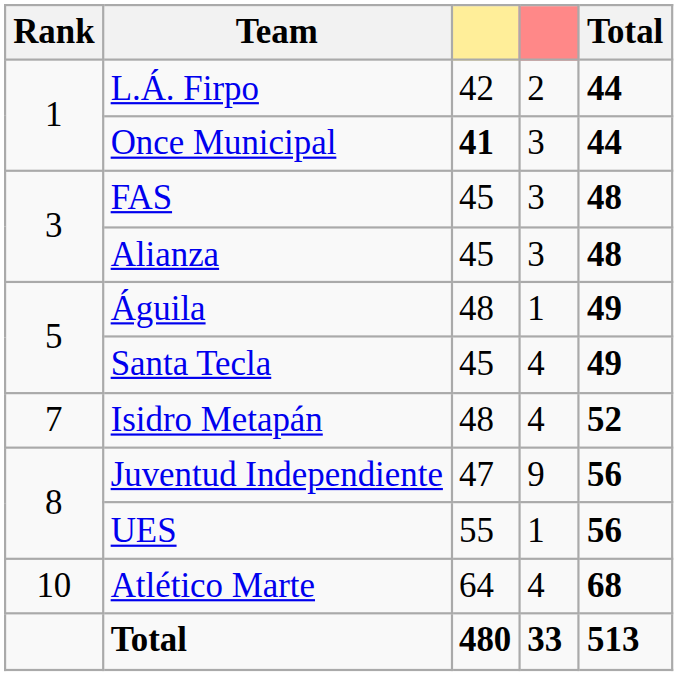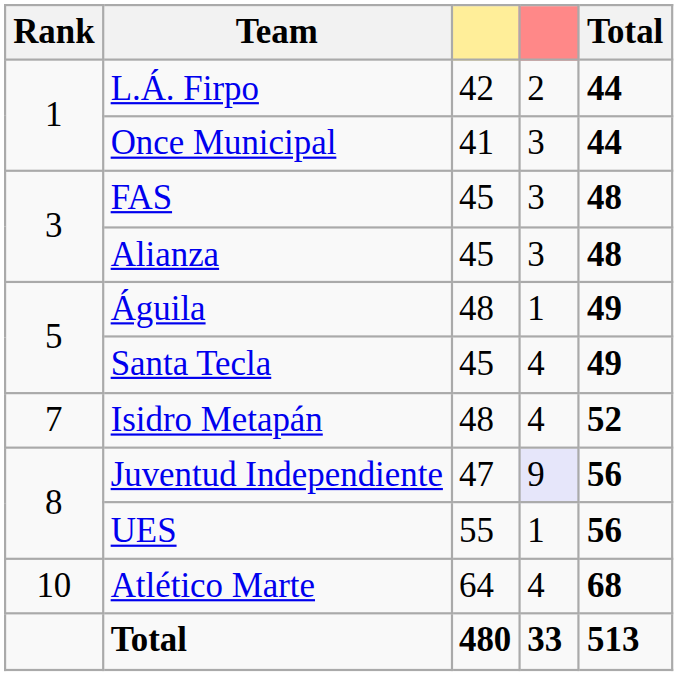(476, 142) bold -> (476, 142) normal
(536, 474) no background -> (536, 474) lavender background
